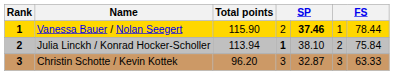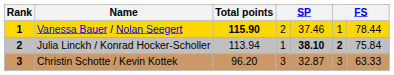(244, 29) normal -> (244, 29) bold
(311, 29) bold -> (311, 29) normal
(283, 45) bold -> (283, 45) normal
(311, 45) normal -> (311, 45) bold
(340, 45) normal -> (340, 45) bold
